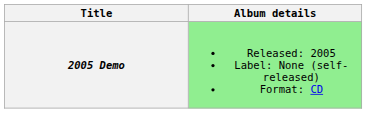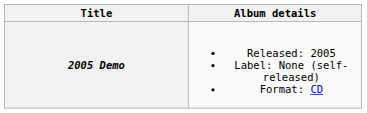(275, 71) lightgreen background -> (275, 71) no background
